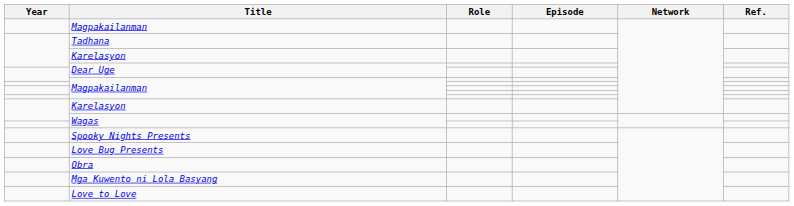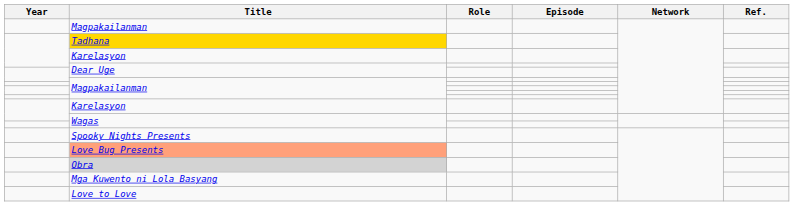(90, 41) no background -> (90, 41) gold background
(117, 150) no background -> (117, 150) lightsalmon background
(82, 165) no background -> (82, 165) lightgrey background
